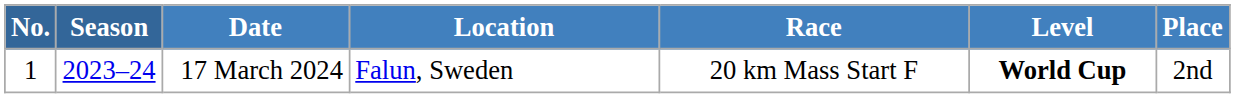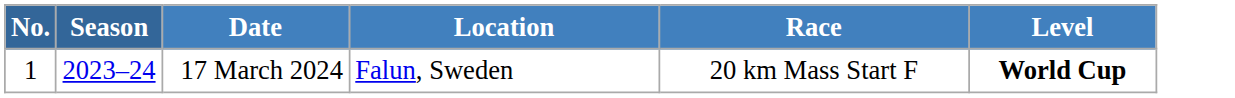- column: (1193, 26)
